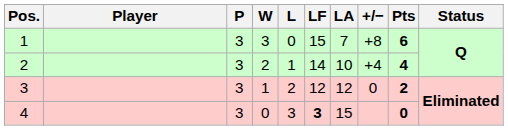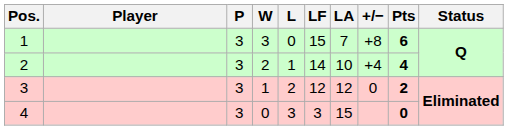(317, 112) bold -> (317, 112) normal
